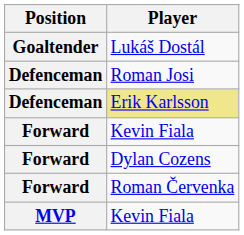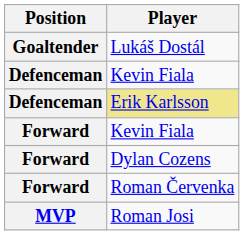(152, 74) Roman Josi -> (152, 74) Kevin Fiala
(152, 215) Kevin Fiala -> (152, 215) Roman Josi
